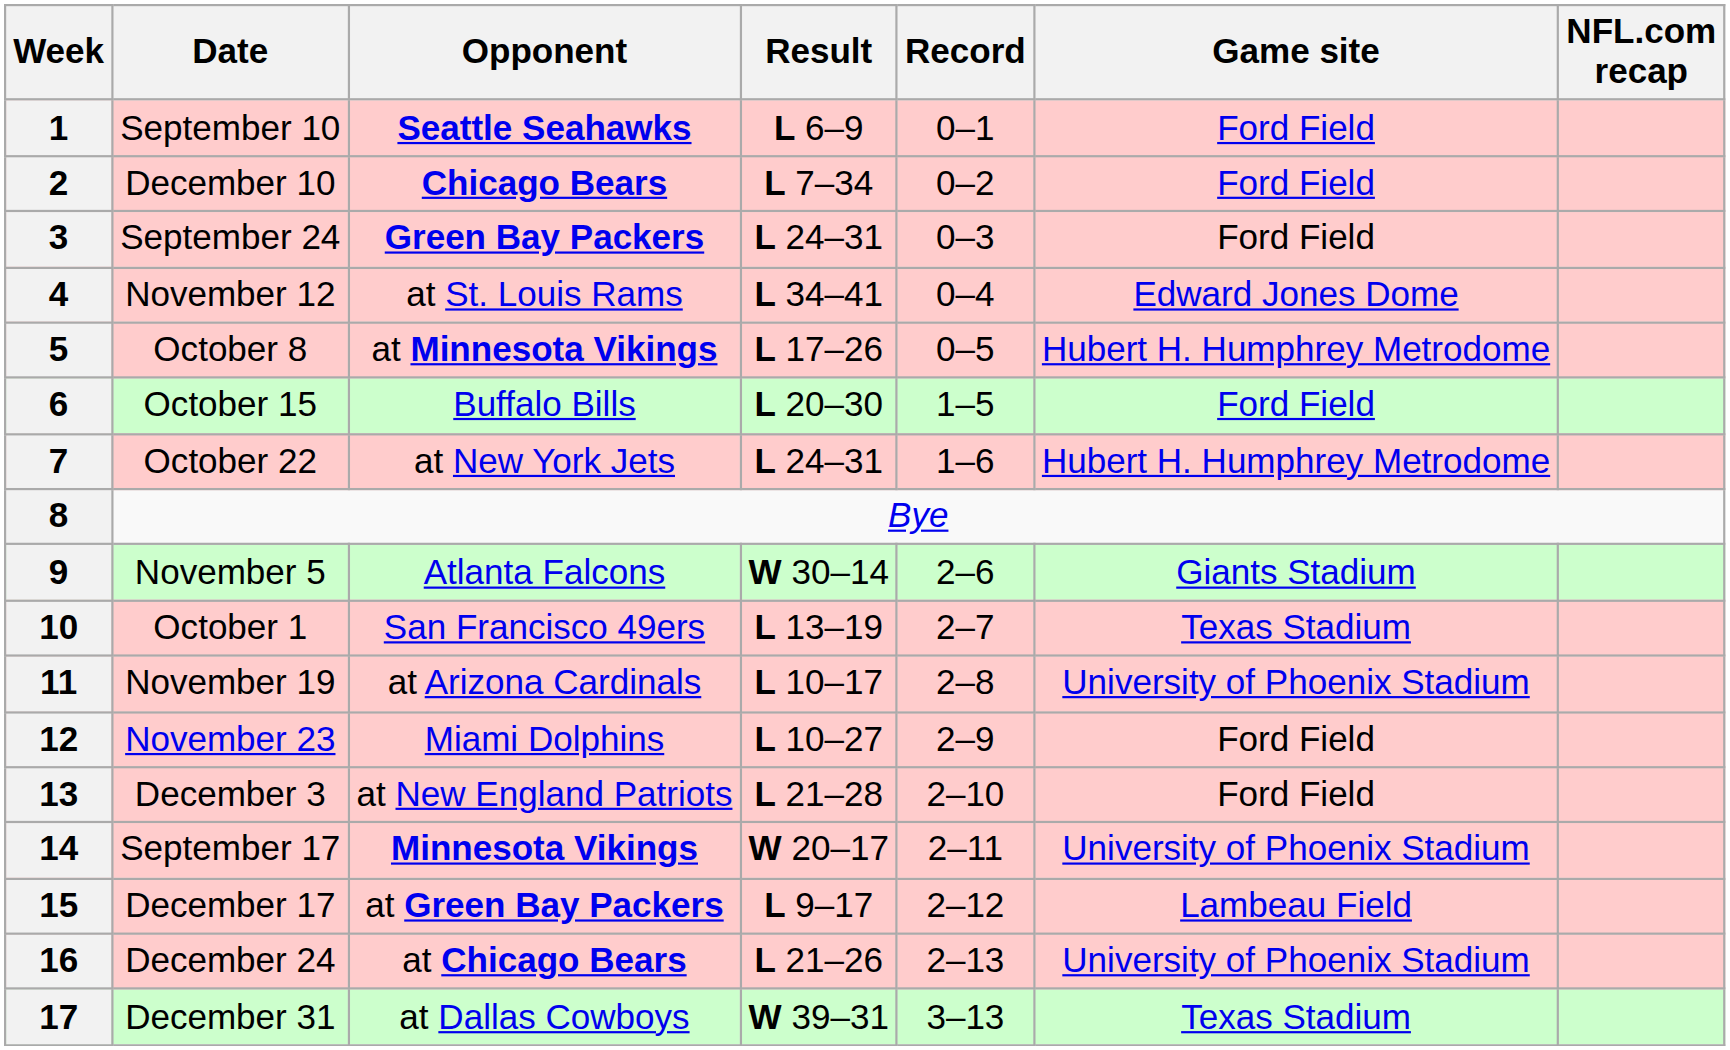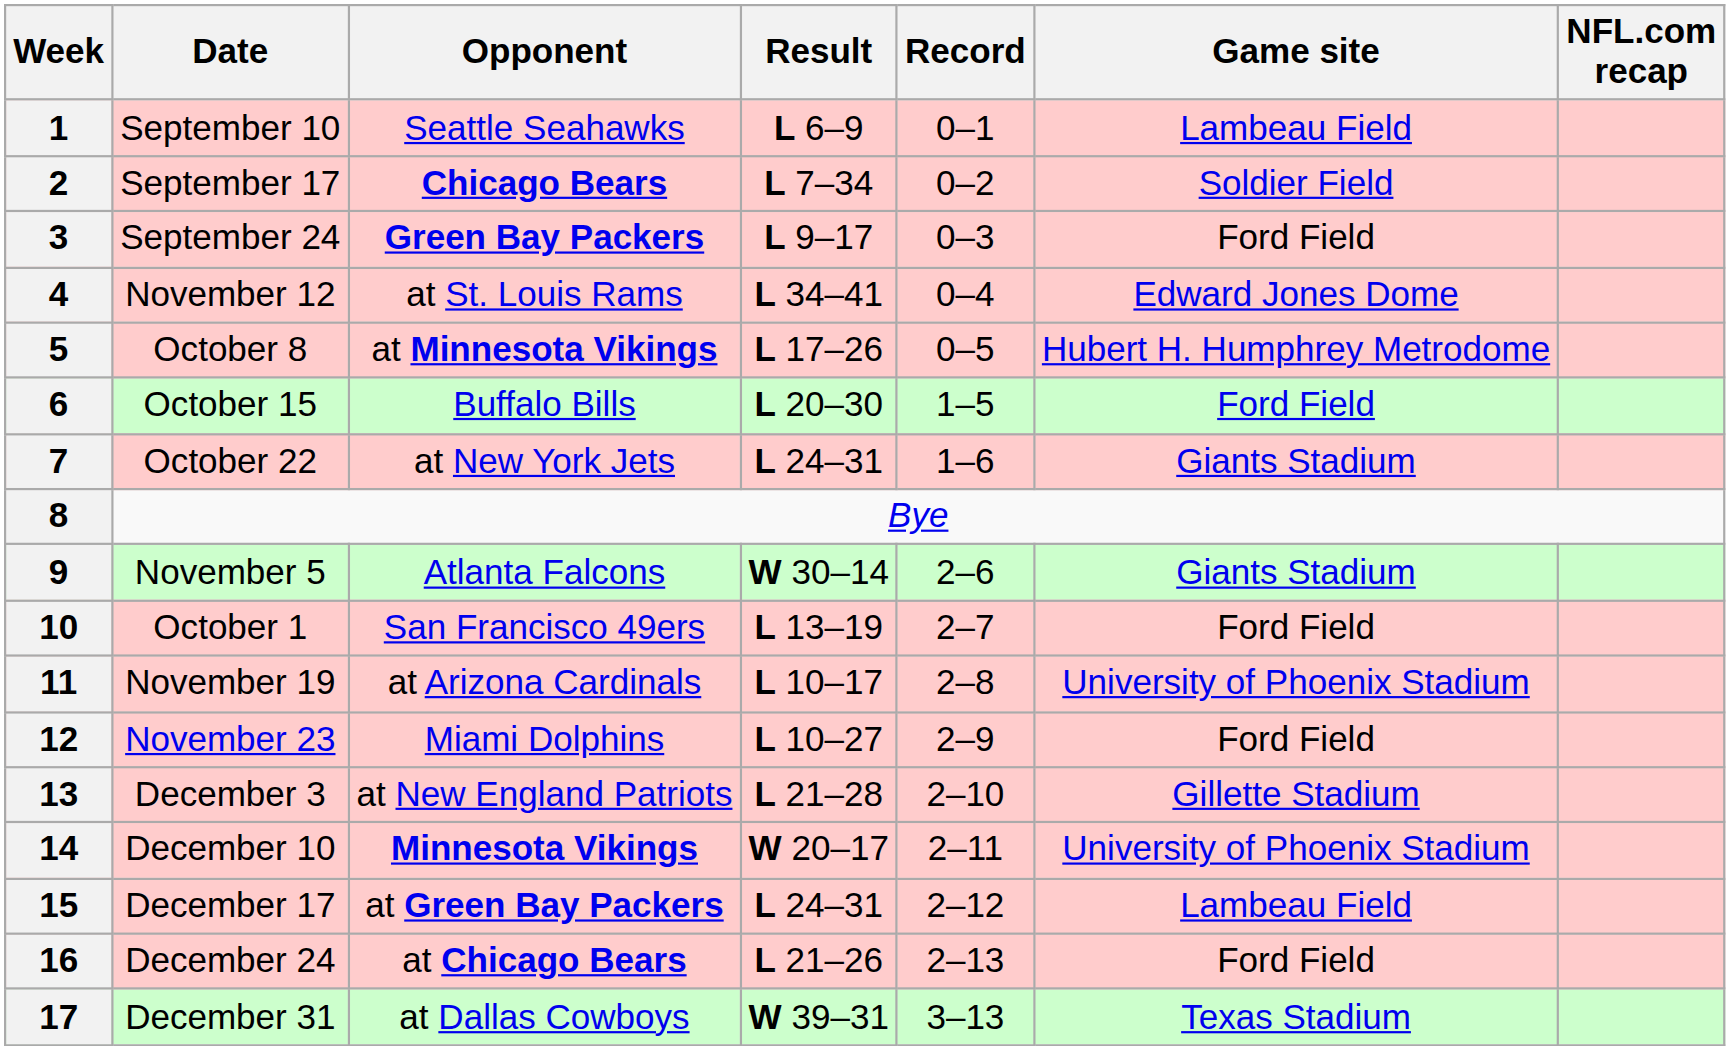(544, 127) bold -> (544, 127) normal
(1296, 127) Ford Field -> (1296, 127) Lambeau Field
(230, 182) December 10 -> (230, 182) September 17
(1296, 182) Ford Field -> (1296, 182) Soldier Field
(819, 238) L 24–31 -> (819, 238) L 9–17
(1296, 460) Hubert H. Humphrey Metrodome -> (1296, 460) Giants Stadium
(1296, 627) Texas Stadium -> (1296, 627) Ford Field
(1296, 794) Ford Field -> (1296, 794) Gillette Stadium
(230, 849) September 17 -> (230, 849) December 10
(819, 905) L 9–17 -> (819, 905) L 24–31
(1296, 960) University of Phoenix Stadium -> (1296, 960) Ford Field
